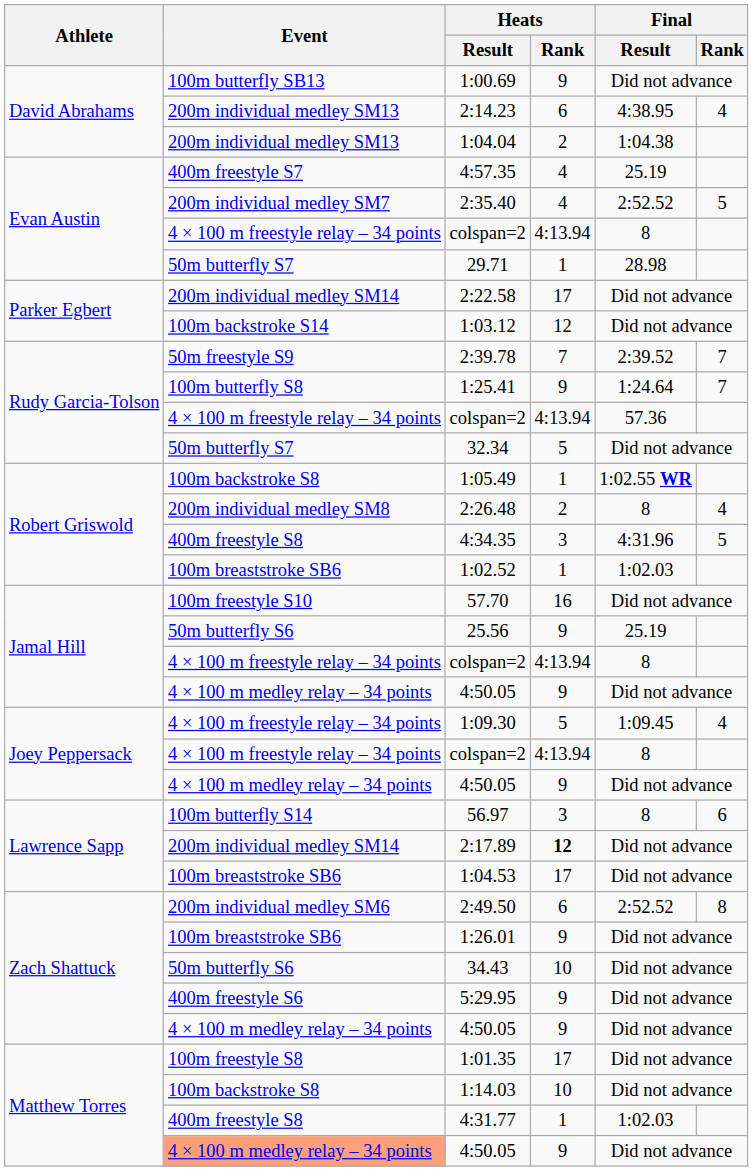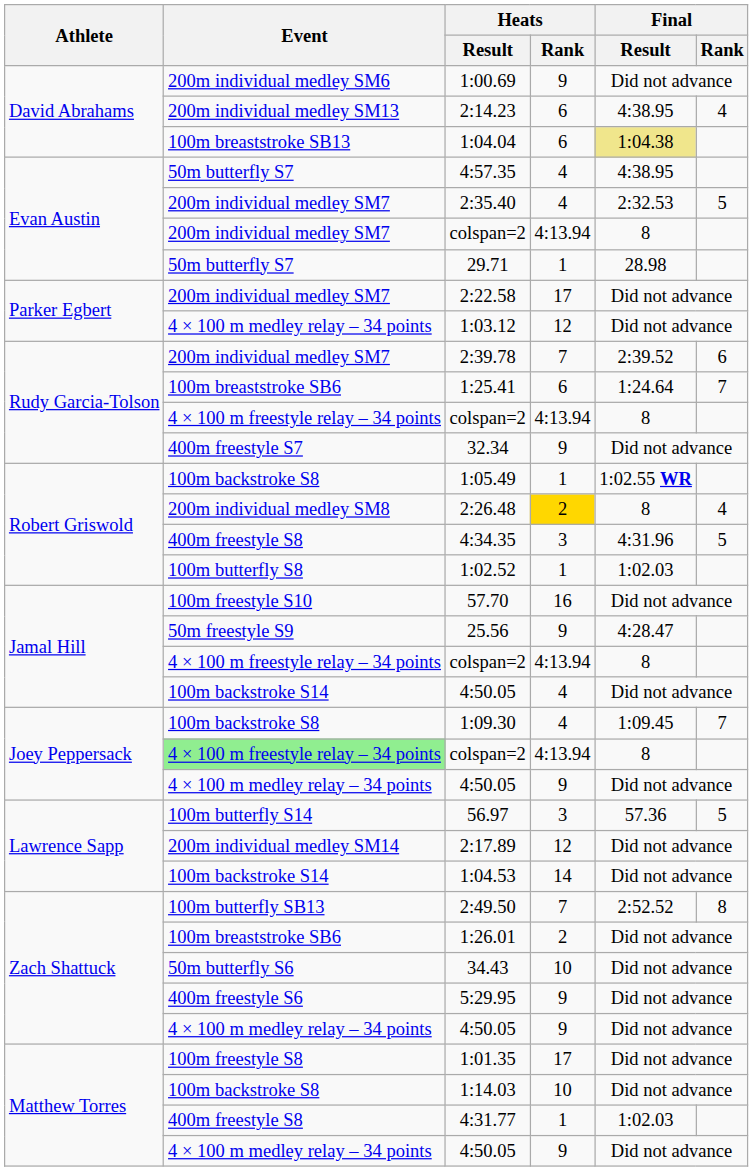(246, 81) 100m butterfly SB13 -> (279, 81) 200m individual medley SM6
(284, 142) 200m individual medley SM13 -> (259, 142) 100m breaststroke SB13
(563, 142) 2 -> (563, 142) 6
(646, 142) no background -> (646, 142) khaki background
(235, 172) 400m freestyle S7 -> (231, 172) 50m butterfly S7
(646, 172) 25.19 -> (646, 172) 4:38.95
(646, 203) 2:52.52 -> (646, 203) 2:32.53
(305, 234) 4 × 100 m freestyle relay – 34 points -> (279, 234) 200m individual medley SM7
(284, 295) 200m individual medley SM14 -> (279, 295) 200m individual medley SM7
(248, 325) 100m backstroke S14 -> (300, 325) 4 × 100 m medley relay – 34 points
(231, 356) 50m freestyle S9 -> (279, 356) 200m individual medley SM7
(722, 356) 7 -> (722, 356) 6
(235, 386) 100m butterfly S8 -> (255, 386) 100m breaststroke SB6
(563, 386) 9 -> (563, 386) 6
(646, 417) 57.36 -> (646, 417) 8
(231, 448) 50m butterfly S7 -> (235, 448) 400m freestyle S7
(563, 448) 5 -> (563, 448) 9
(563, 509) no background -> (563, 509) gold background
(255, 570) 100m breaststroke SB6 -> (235, 570) 100m butterfly S8
(231, 631) 50m butterfly S6 -> (231, 631) 50m freestyle S9
(646, 631) 25.19 -> (646, 631) 4:28.47
(300, 692) 4 × 100 m medley relay – 34 points -> (248, 692) 100m backstroke S14
(563, 692) 9 -> (563, 692) 4
(305, 723) 4 × 100 m freestyle relay – 34 points -> (244, 723) 100m backstroke S8
(563, 723) 5 -> (563, 723) 4
(722, 723) 4 -> (722, 723) 7
(305, 753) no background -> (305, 753) lightgreen background
(646, 814) 8 -> (646, 814) 57.36
(722, 814) 6 -> (722, 814) 5
(563, 845) bold -> (563, 845) normal
(255, 876) 100m breaststroke SB6 -> (248, 876) 100m backstroke S14
(563, 876) 17 -> (563, 876) 14
(279, 906) 200m individual medley SM6 -> (246, 906) 100m butterfly SB13
(563, 906) 6 -> (563, 906) 7
(563, 937) 9 -> (563, 937) 2
(300, 1151) lightsalmon background -> (300, 1151) no background
